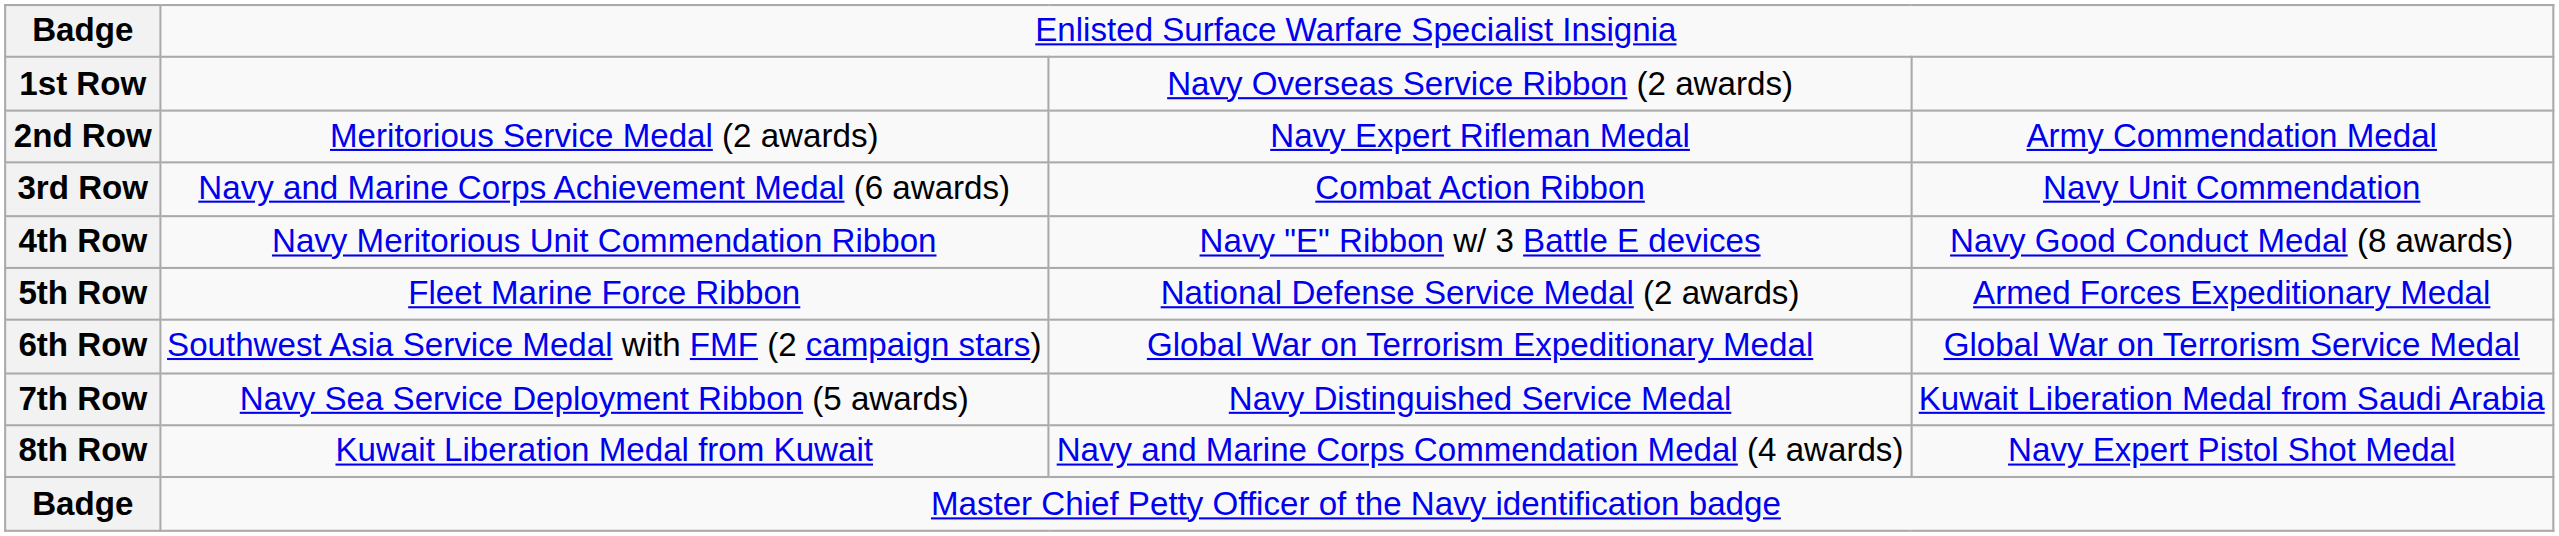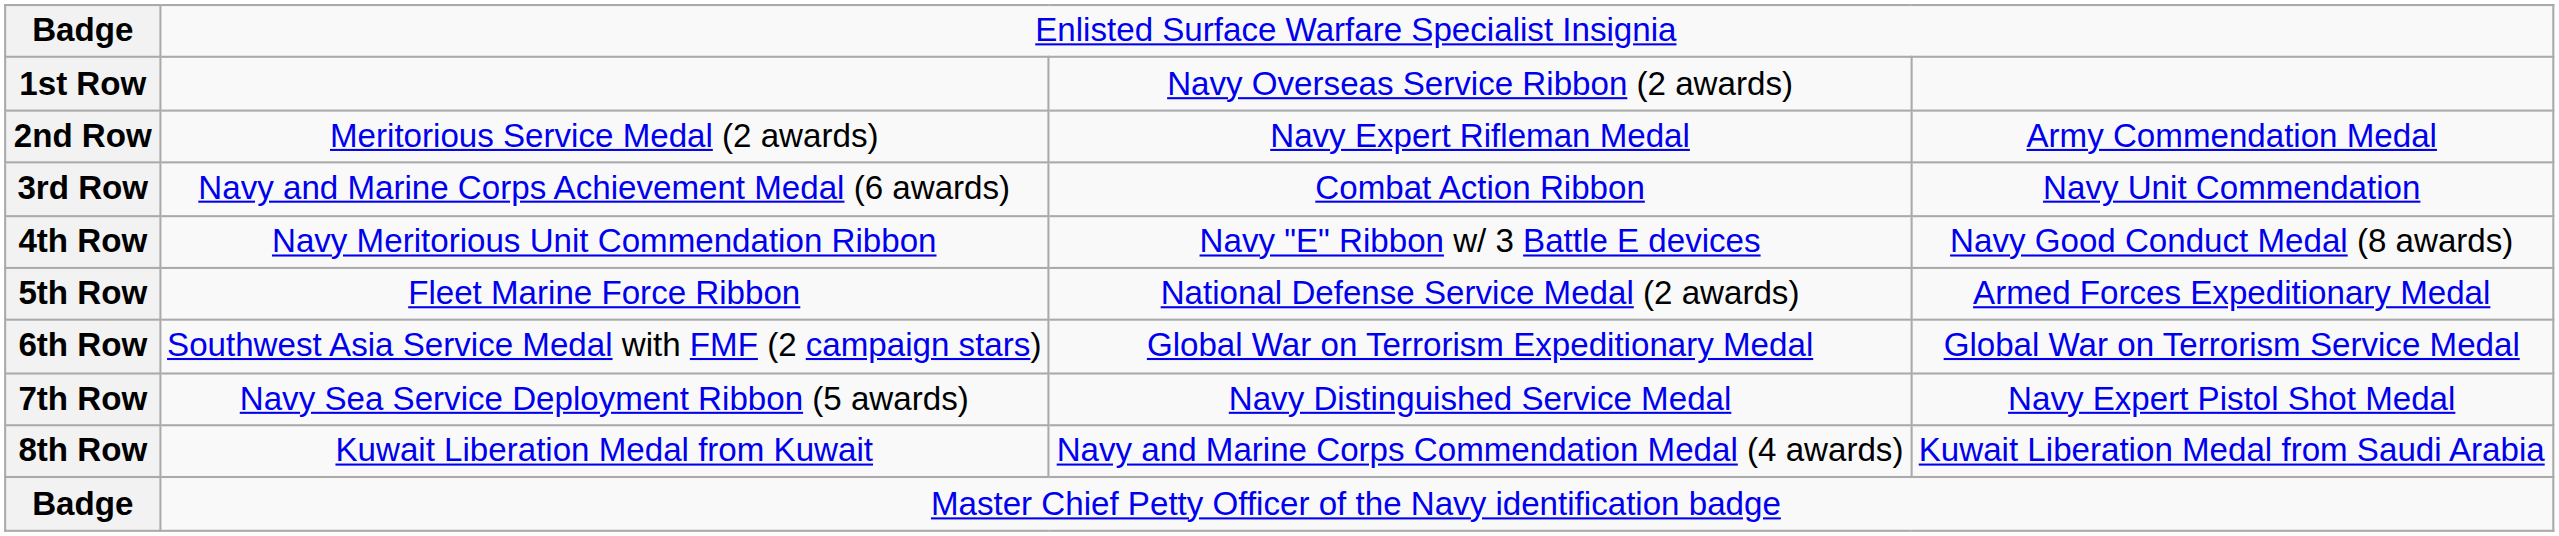(2232, 398) Kuwait Liberation Medal from Saudi Arabia -> (2232, 398) Navy Expert Pistol Shot Medal
(2232, 450) Navy Expert Pistol Shot Medal -> (2232, 450) Kuwait Liberation Medal from Saudi Arabia
